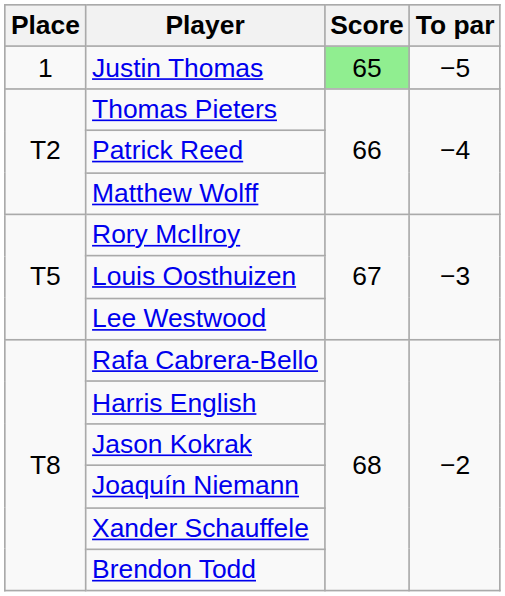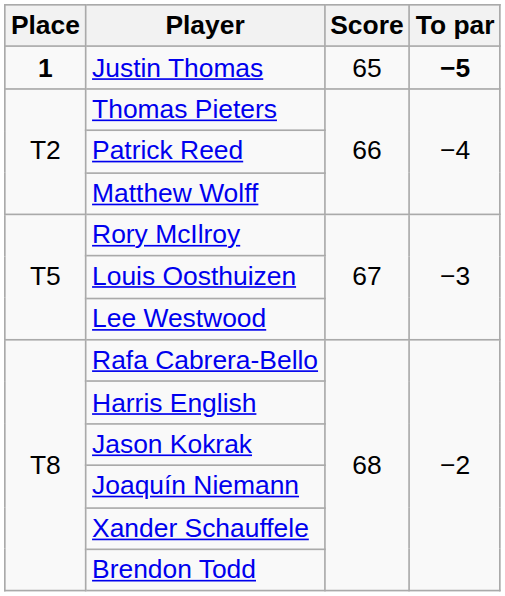(45, 67) normal -> (45, 67) bold
(367, 67) lightgreen background -> (367, 67) no background
(455, 67) normal -> (455, 67) bold
